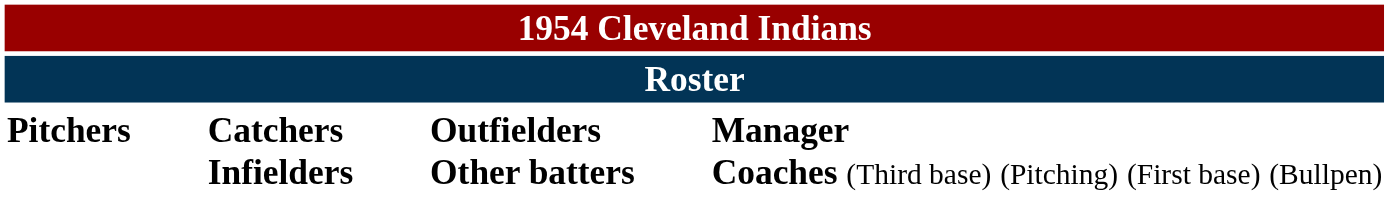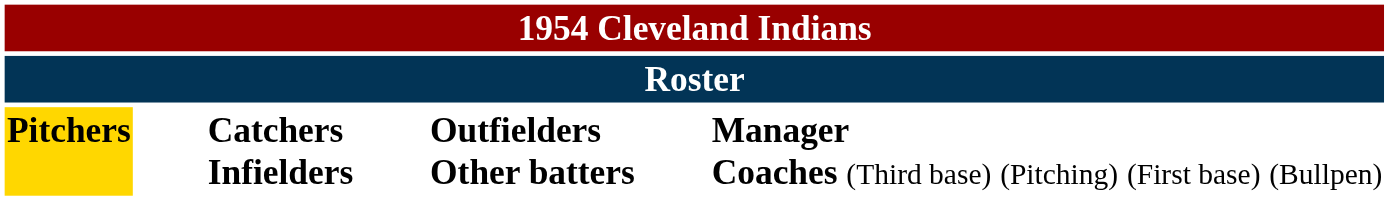(69, 129) no background -> (69, 129) gold background
